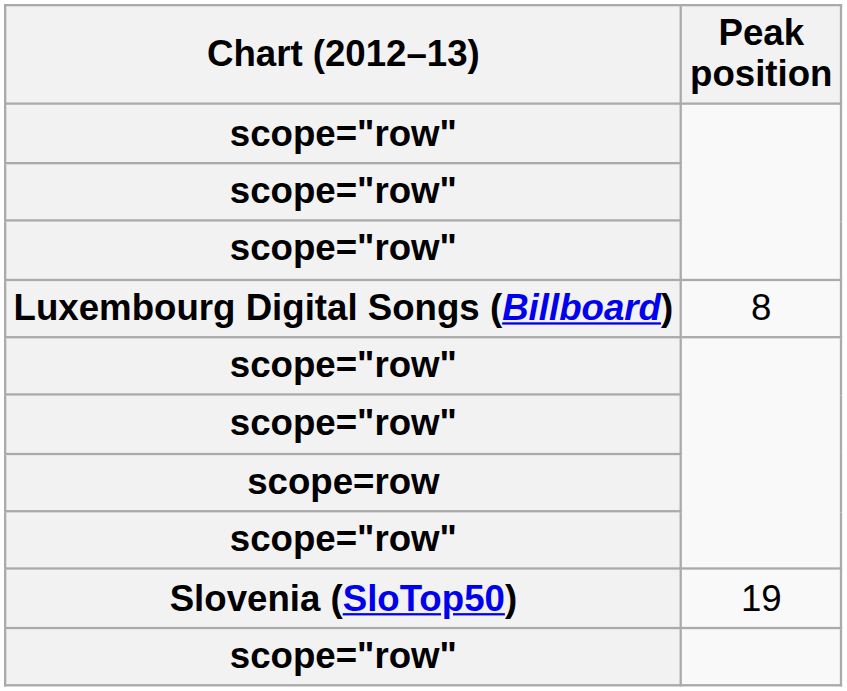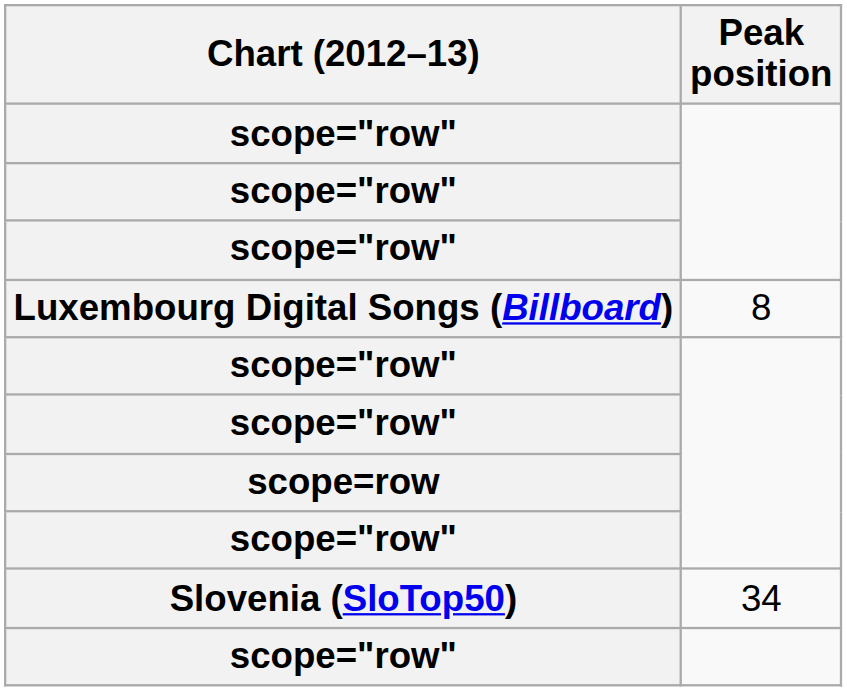(761, 597) 19 -> (761, 597) 34
